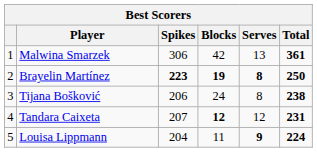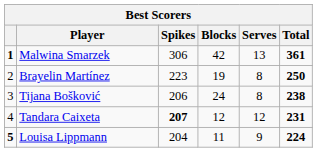(10, 55) normal -> (10, 55) bold
(178, 76) bold -> (178, 76) normal
(219, 76) bold -> (219, 76) normal
(259, 76) bold -> (259, 76) normal
(178, 117) normal -> (178, 117) bold
(219, 117) bold -> (219, 117) normal
(10, 137) normal -> (10, 137) bold
(259, 137) bold -> (259, 137) normal
